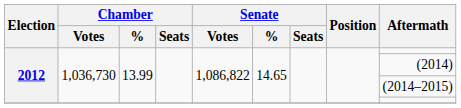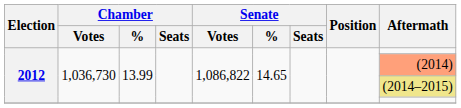(435, 64) no background -> (435, 64) lightsalmon background
(418, 86) no background -> (418, 86) khaki background
